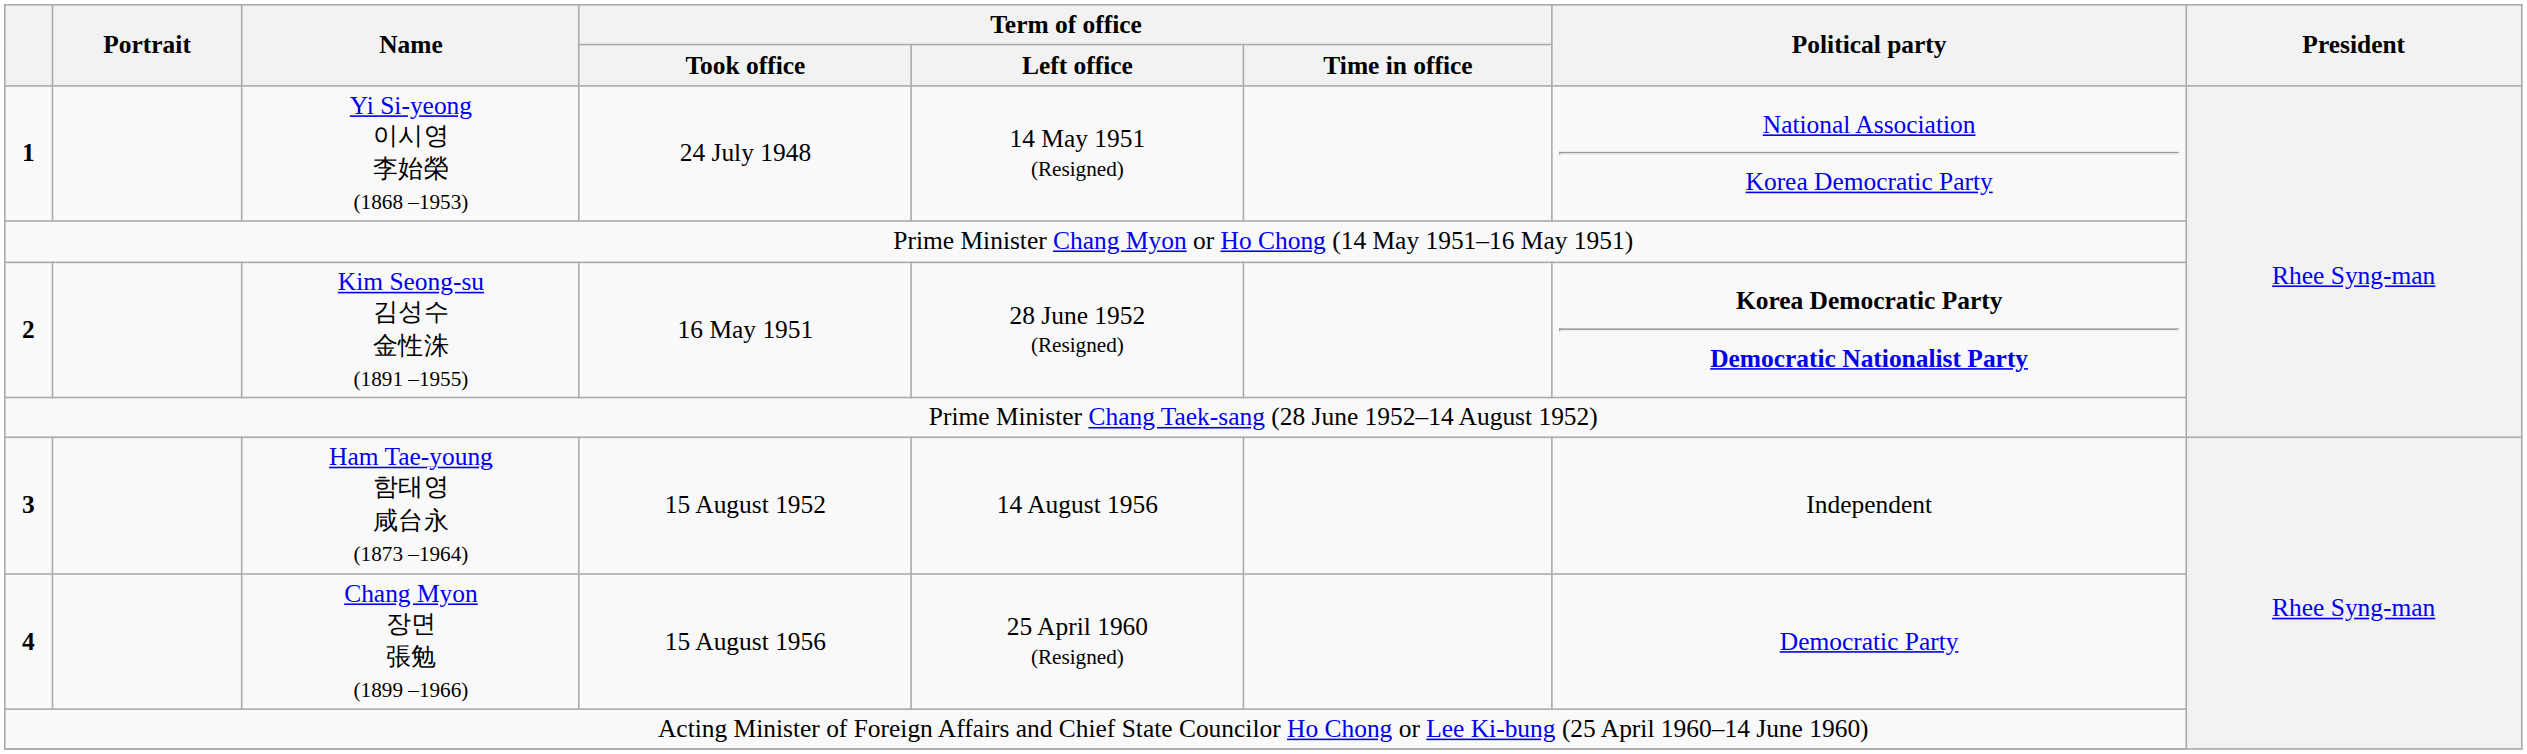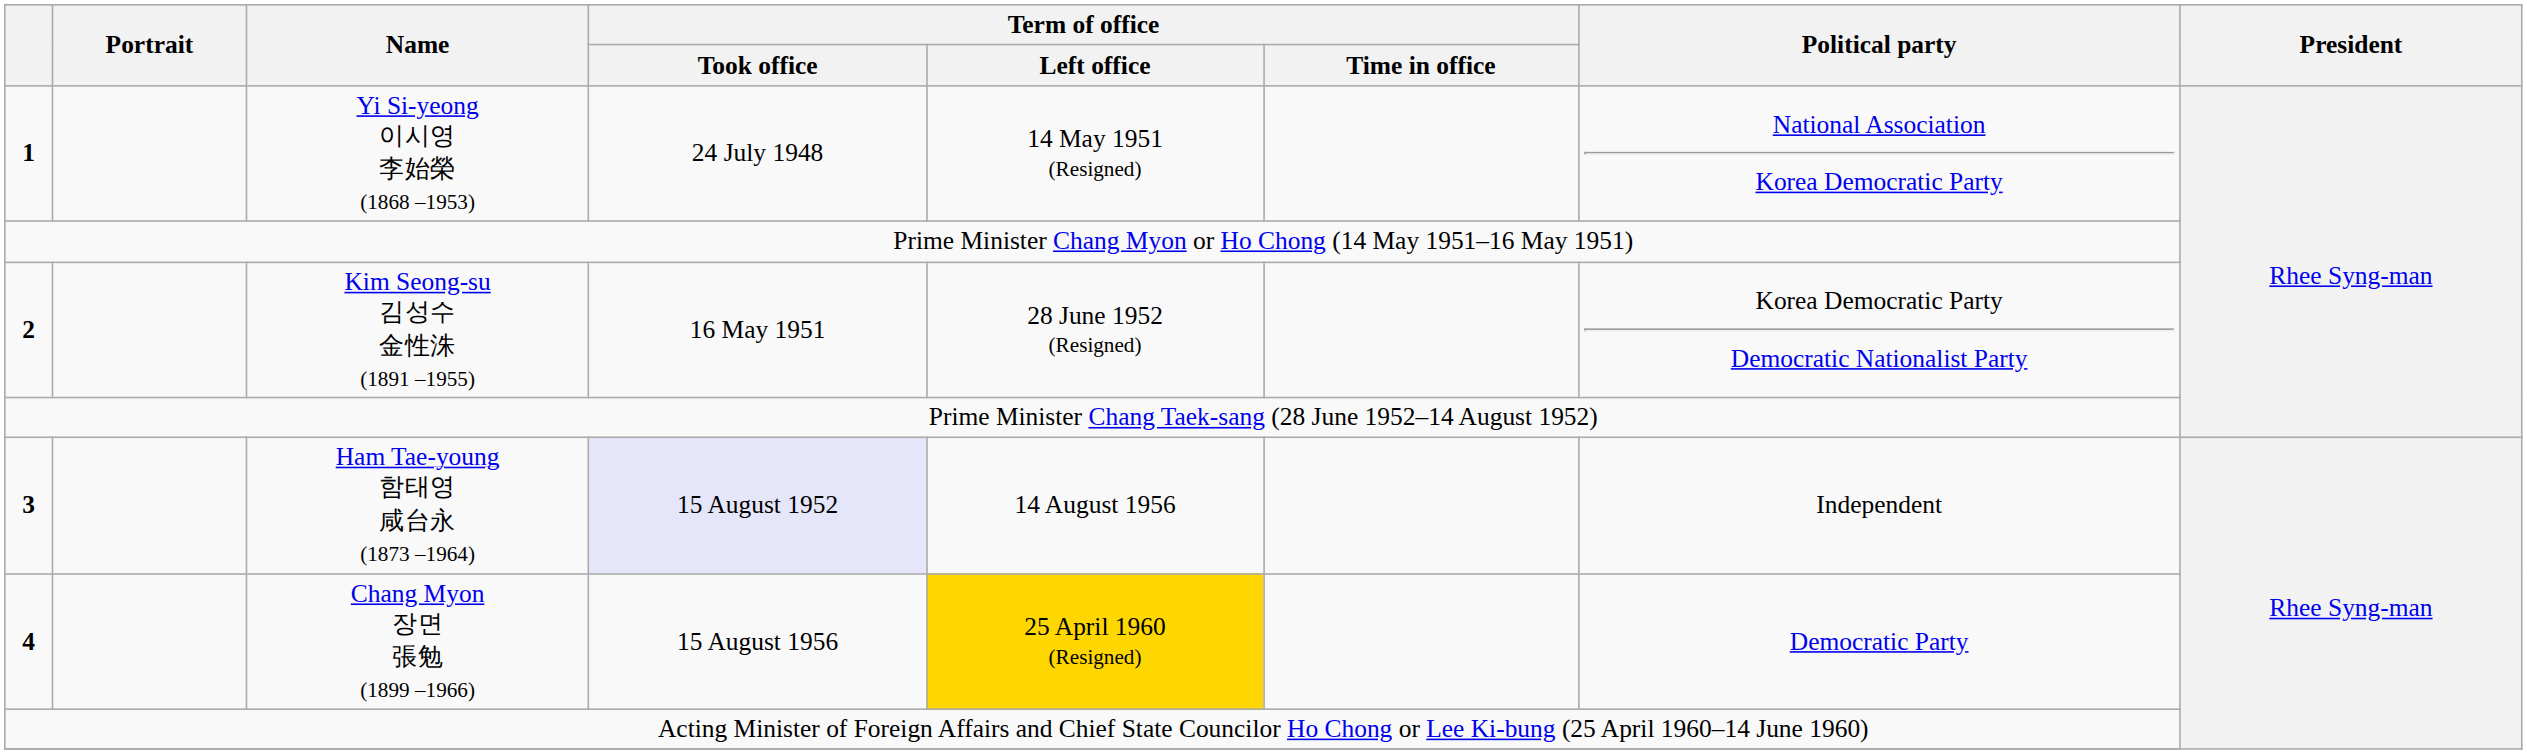(1869, 329) bold -> (1879, 329) normal
(745, 505) no background -> (758, 505) lavender background
(1077, 640) no background -> (1095, 640) gold background
